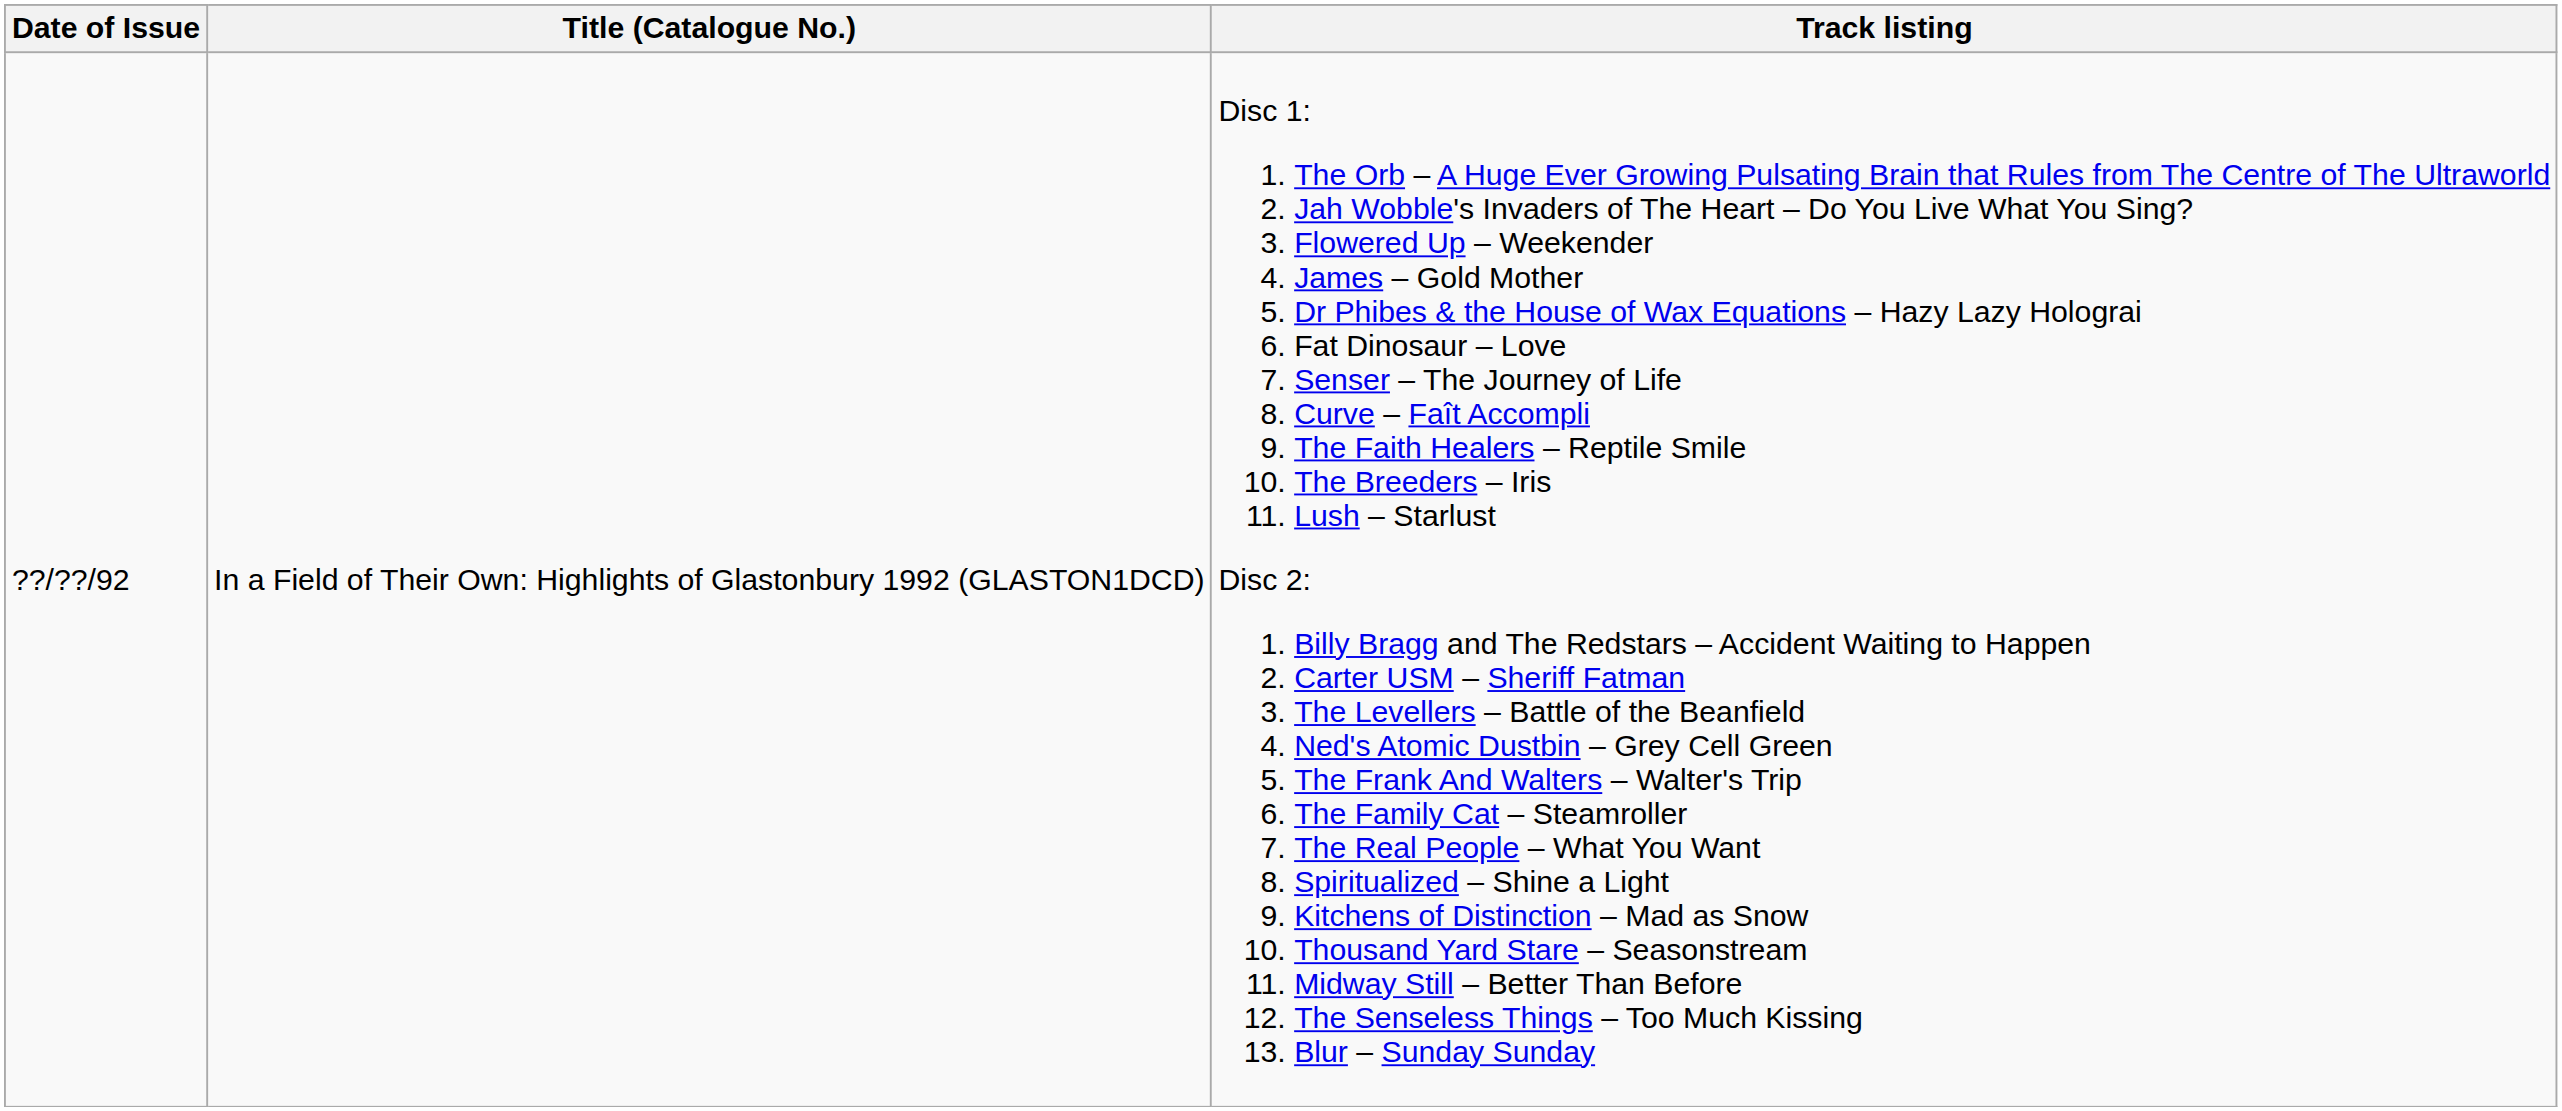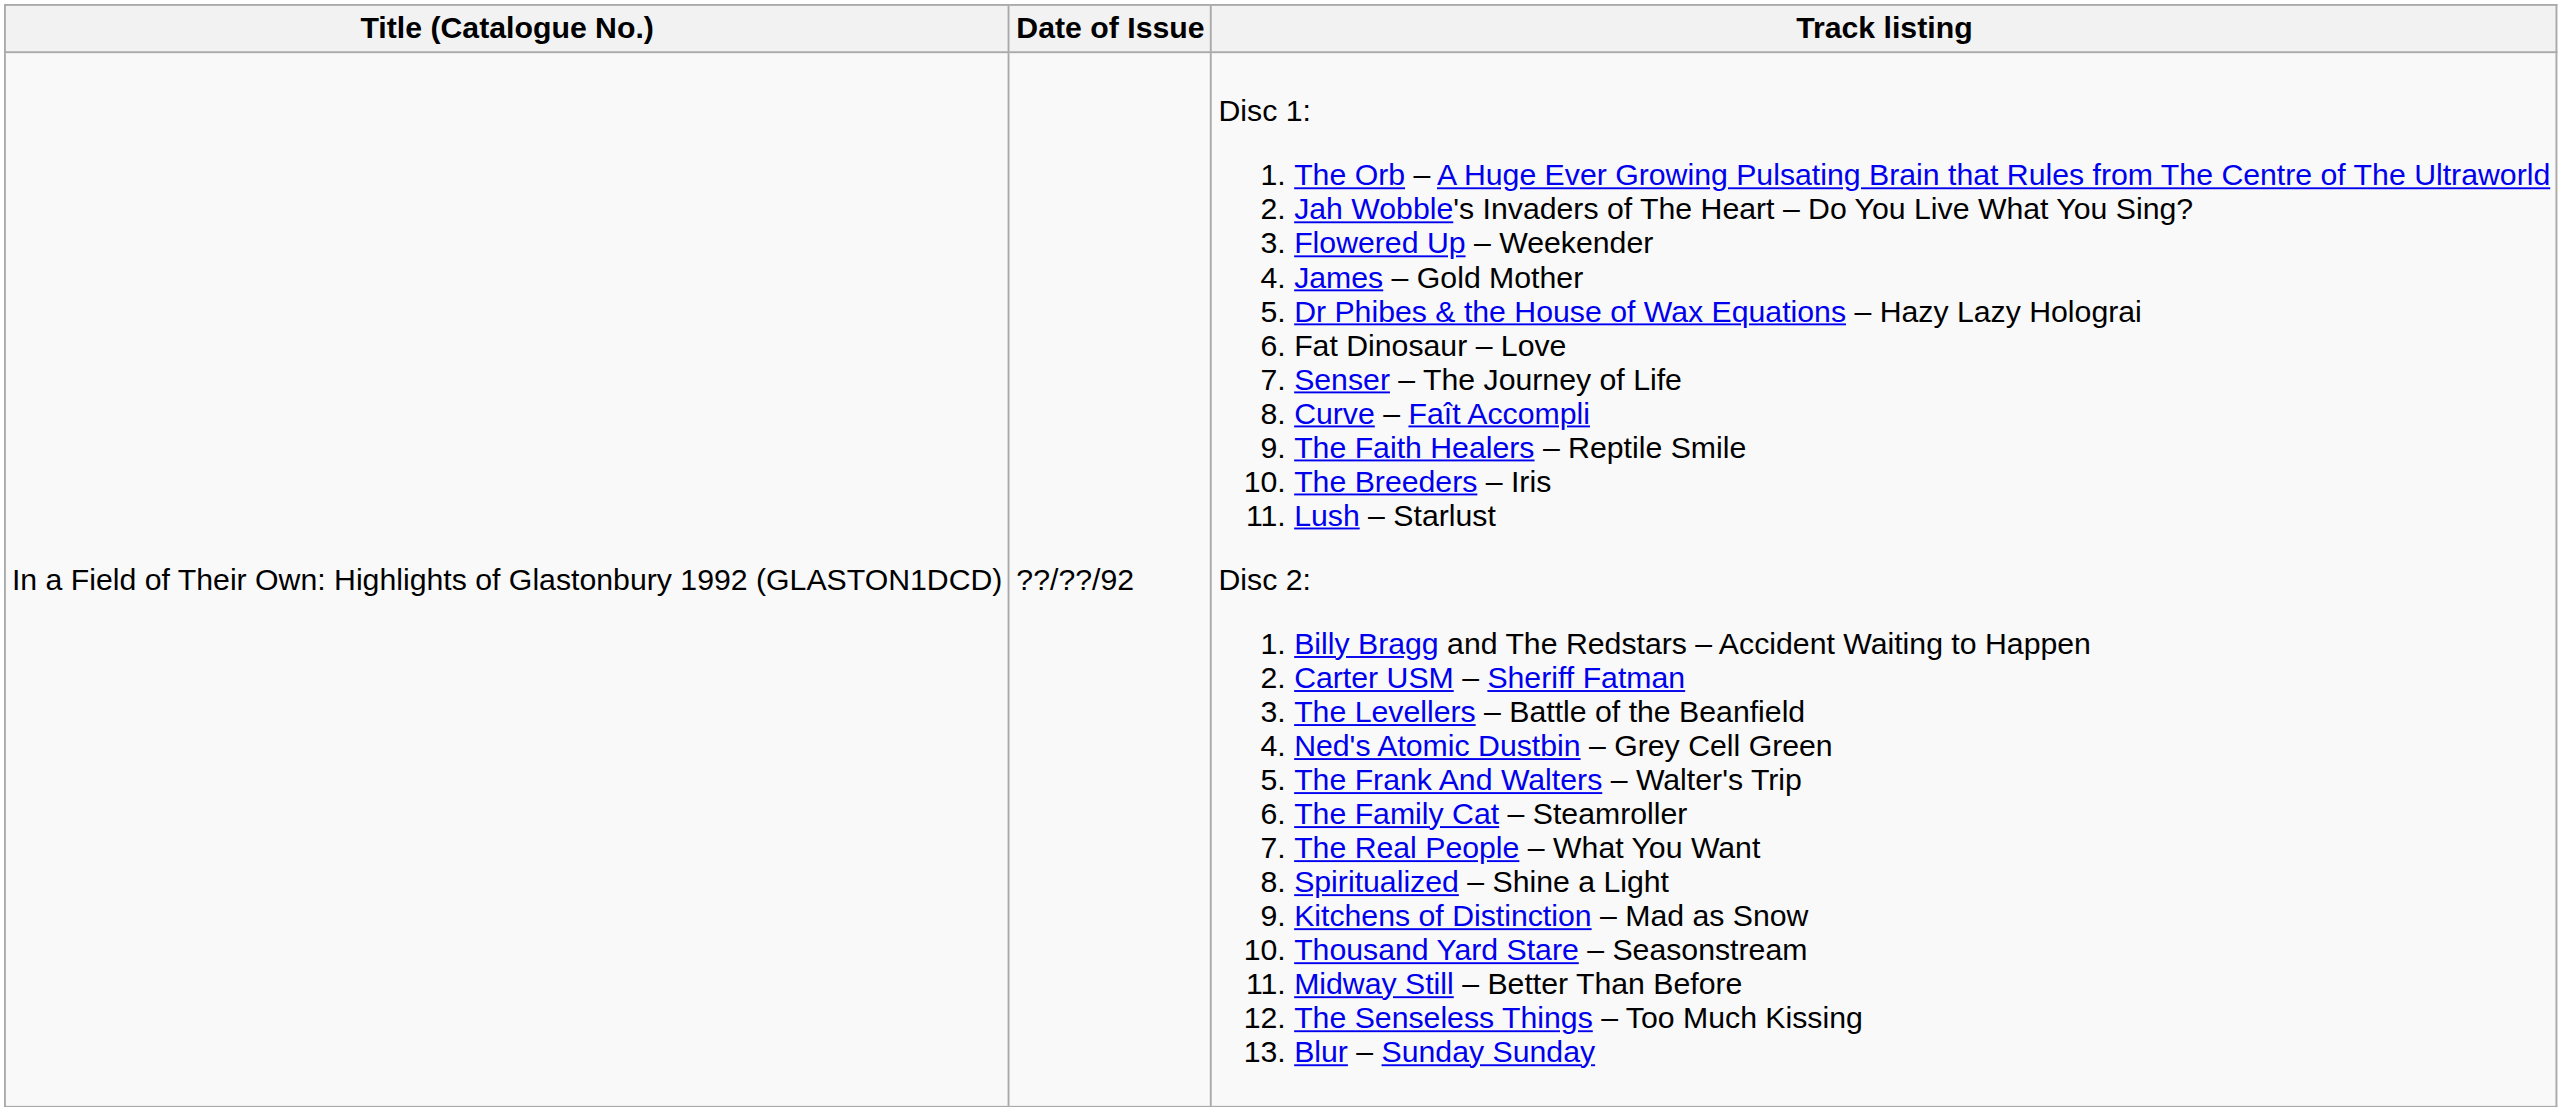columns swapped: (106, 28) <-> (709, 28)
